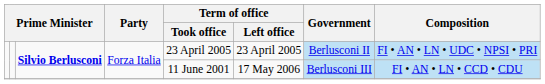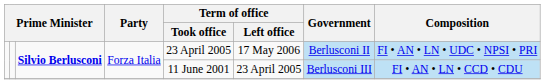(269, 50) 23 April 2005 -> (269, 50) 17 May 2006
(269, 69) 17 May 2006 -> (269, 69) 23 April 2005
